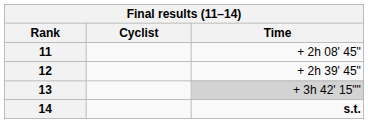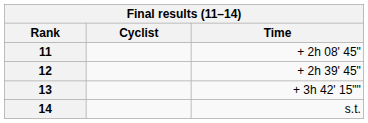(327, 90) lightgrey background -> (327, 90) no background
(352, 109) bold -> (353, 109) normal
